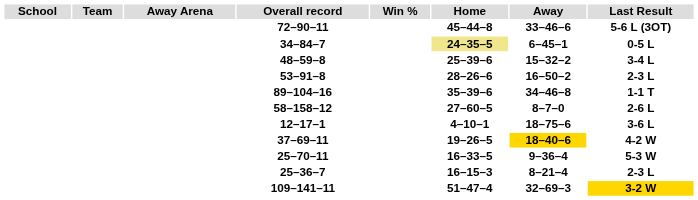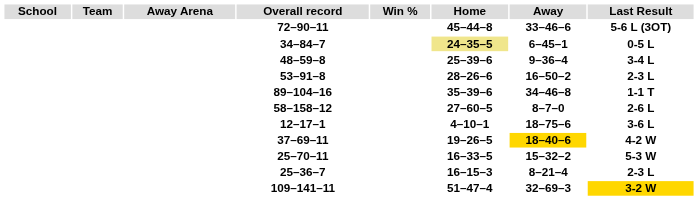(548, 60) 15–32–2 -> (548, 60) 9–36–4
(548, 156) 9–36–4 -> (548, 156) 15–32–2
